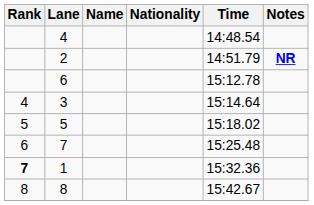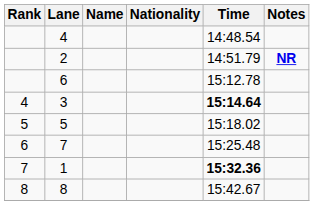(233, 102) normal -> (234, 102) bold
(24, 168) bold -> (24, 168) normal
(233, 168) normal -> (234, 168) bold
